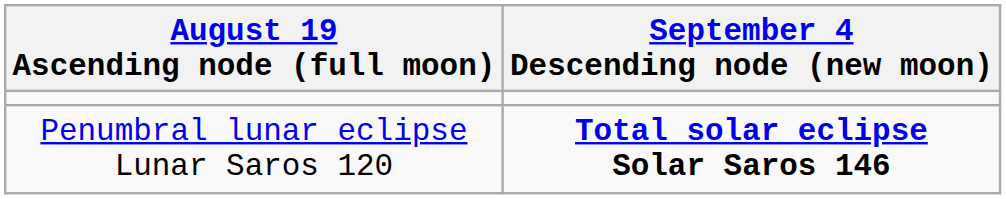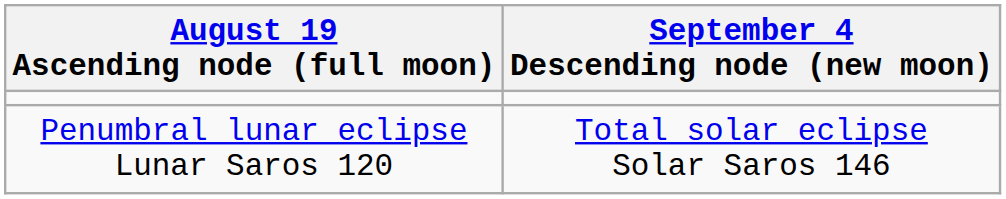(751, 149) bold -> (751, 149) normal
